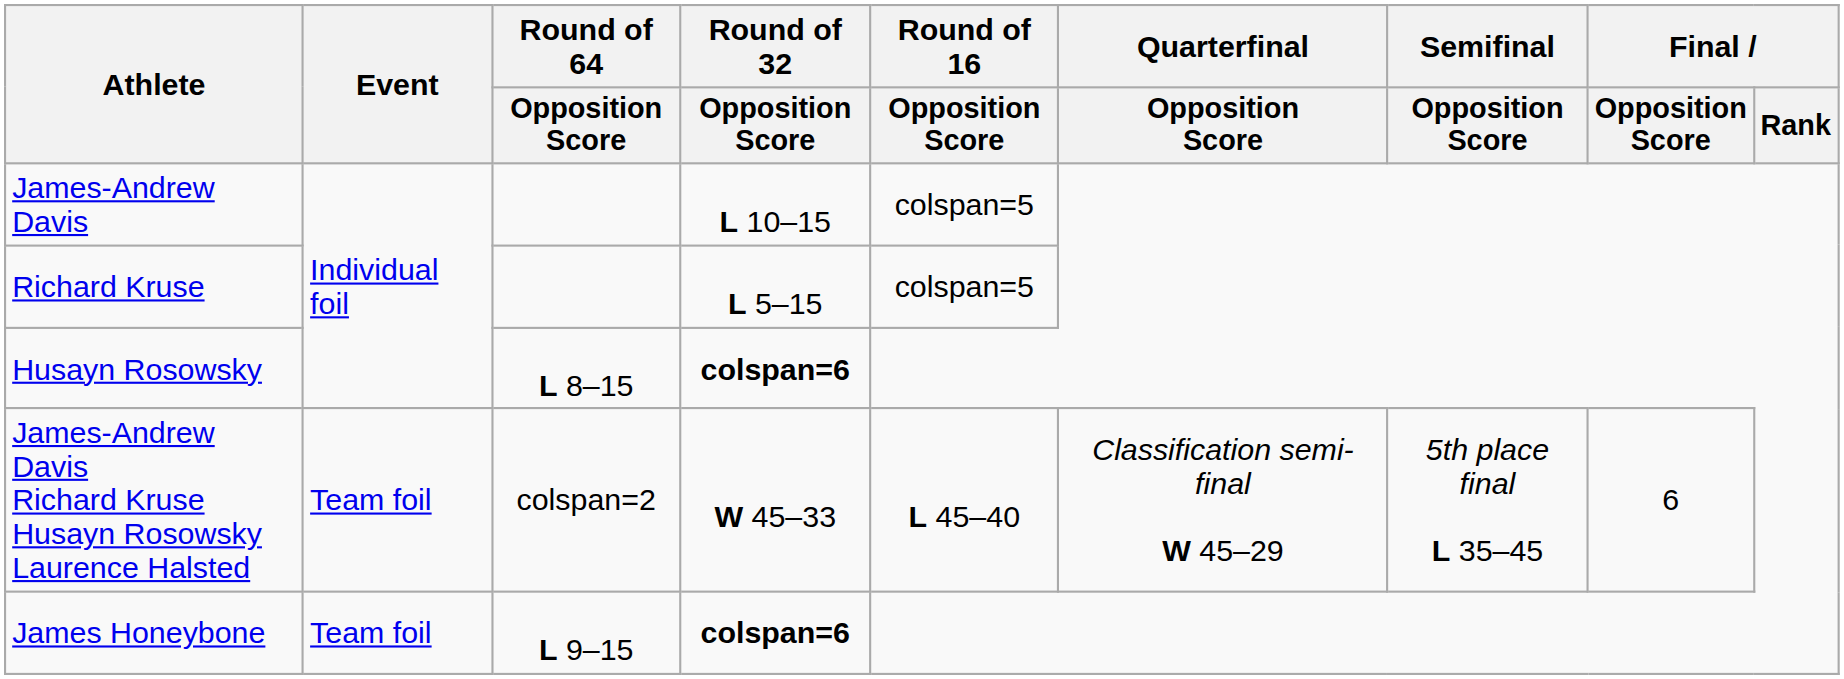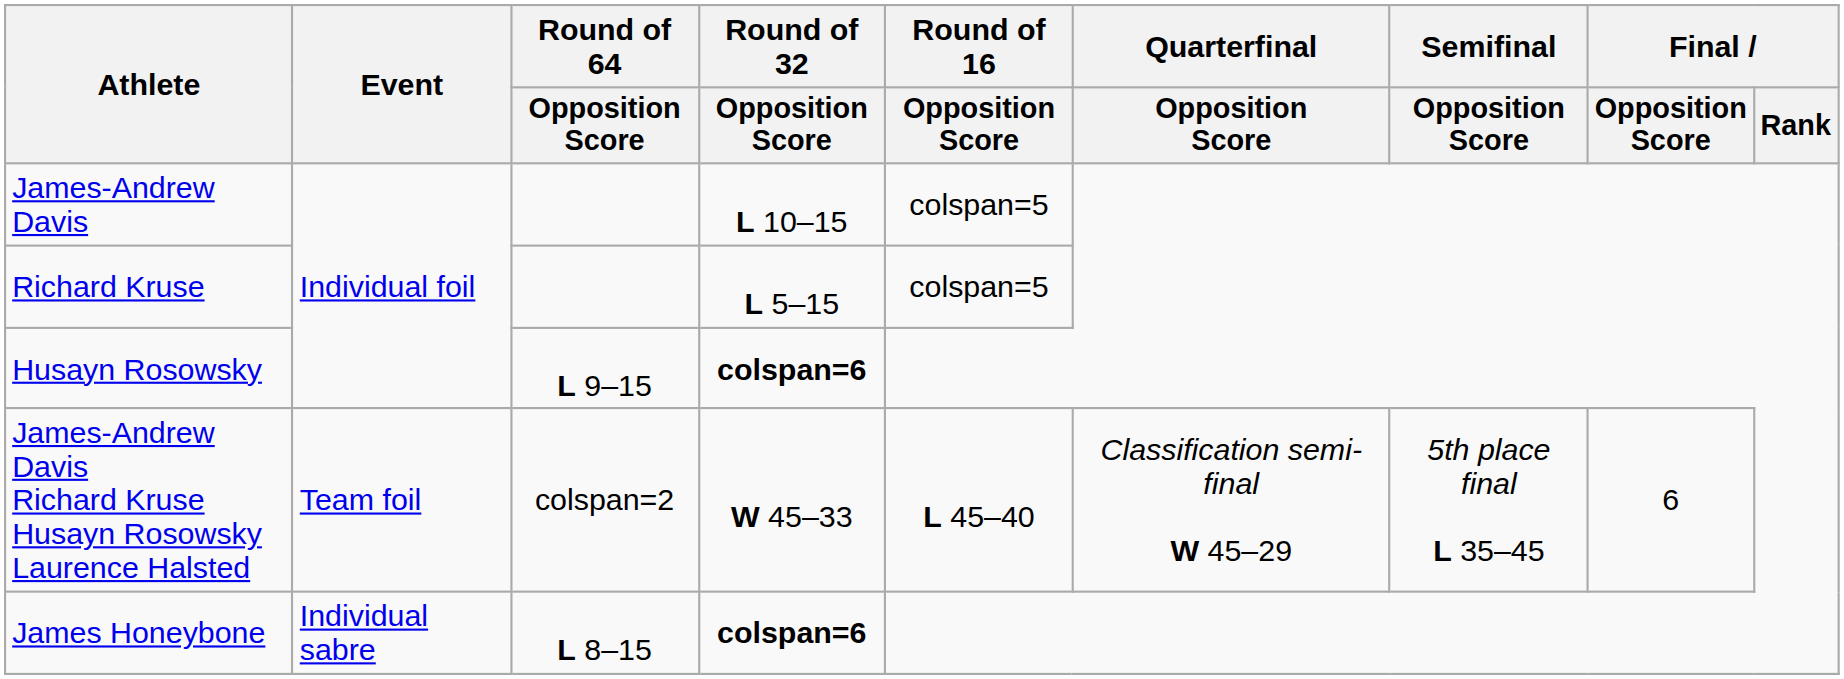(586, 385) L 8–15 -> (605, 385) L 9–15
(371, 633) Team foil -> (364, 633) Individual sabre
(586, 650) L 9–15 -> (605, 650) L 8–15
